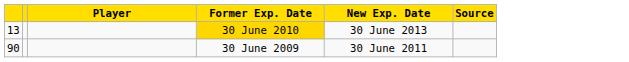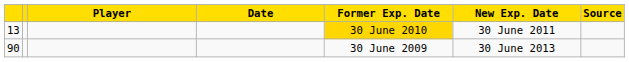+ column: (261, 13)
(389, 30) 30 June 2013 -> (517, 30) 30 June 2011
(389, 48) 30 June 2011 -> (517, 48) 30 June 2013
